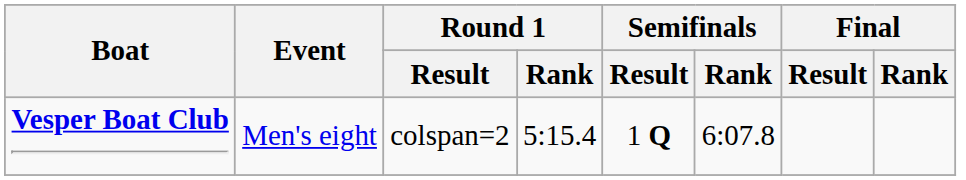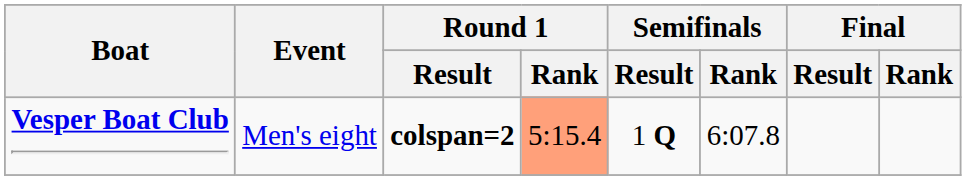(450, 135) normal -> (452, 135) bold
(560, 135) no background -> (565, 135) lightsalmon background
